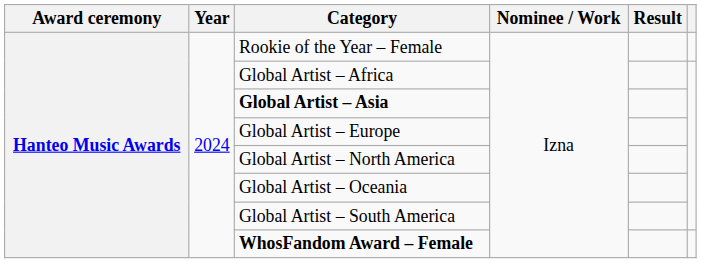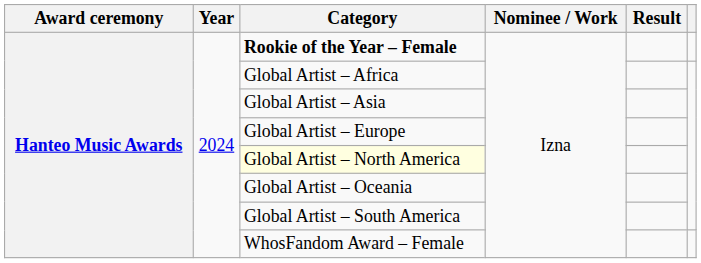(341, 46) normal -> (350, 46) bold
(314, 103) bold -> (315, 103) normal
(347, 159) no background -> (352, 159) lightyellow background
(356, 243) bold -> (354, 243) normal
